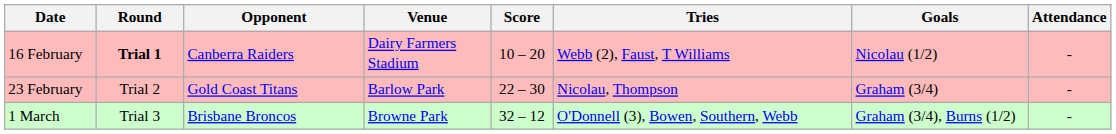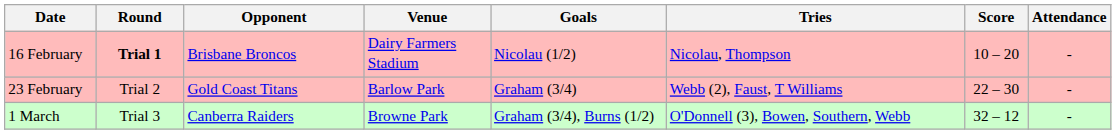columns swapped: (522, 17) <-> (940, 17)
(241, 53) Canberra Raiders -> (242, 53) Brisbane Broncos
(643, 53) Webb (2), Faust, T Williams -> (730, 53) Nicolau, Thompson
(618, 89) Nicolau, Thompson -> (756, 89) Webb (2), Faust, T Williams
(242, 115) Brisbane Broncos -> (241, 115) Canberra Raiders
